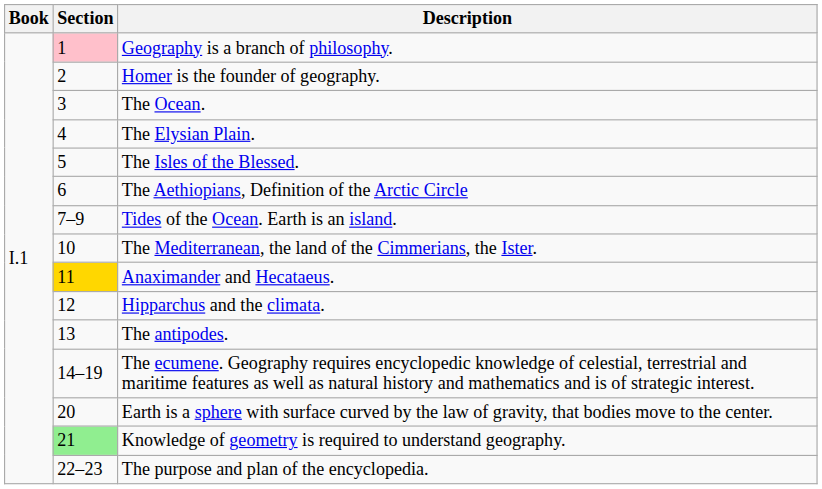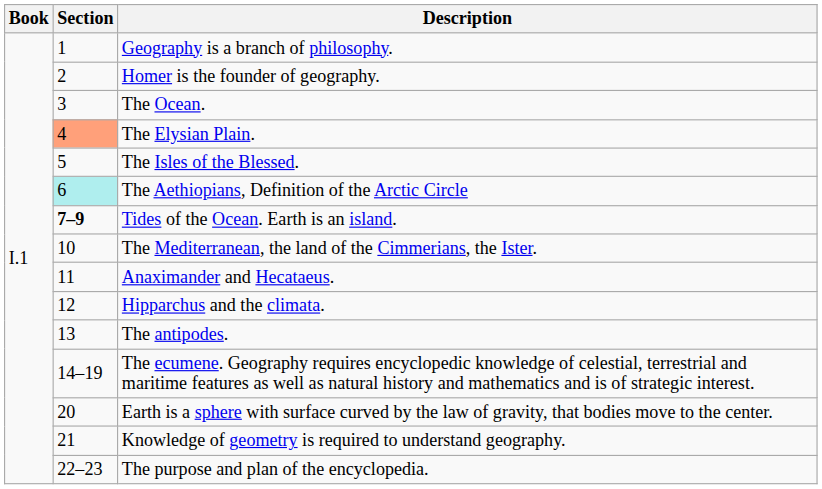(62, 47) pink background -> (62, 47) no background
(62, 133) no background -> (62, 133) lightsalmon background
(62, 190) no background -> (62, 190) paleturquoise background
(71, 219) normal -> (71, 219) bold
(66, 276) gold background -> (66, 276) no background
(66, 440) lightgreen background -> (66, 440) no background
